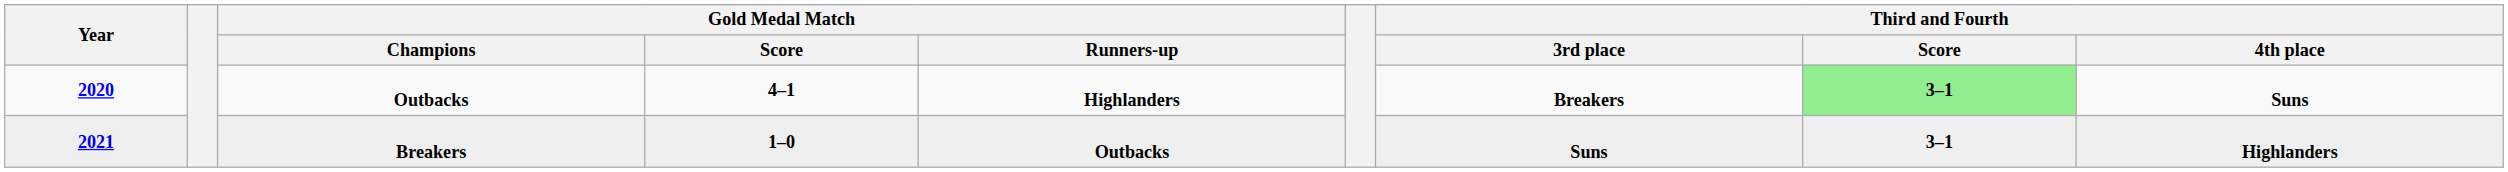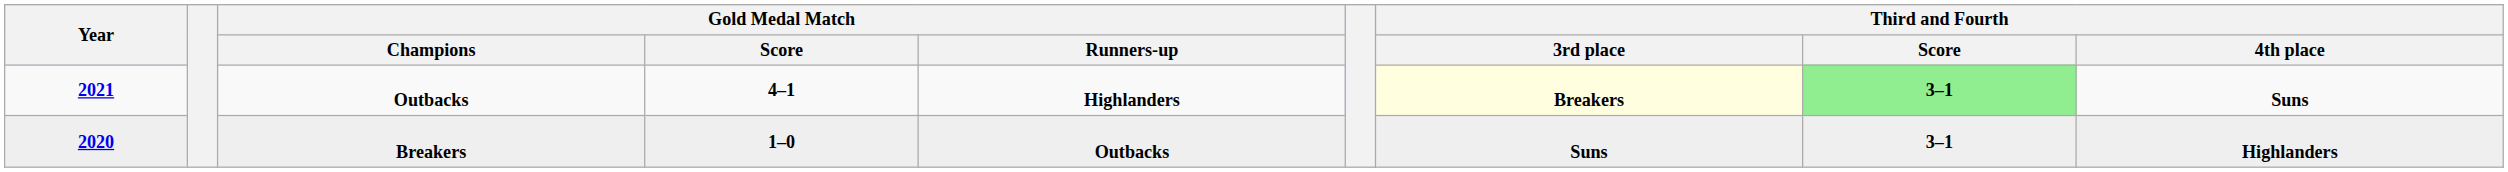(96, 90) 2020 -> (96, 90) 2021
(1589, 101) no background -> (1589, 101) lightyellow background
(96, 141) 2021 -> (96, 141) 2020
